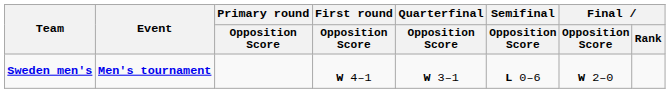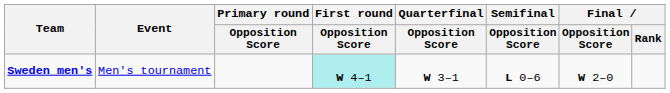(155, 71) bold -> (155, 71) normal
(354, 78) no background -> (354, 78) paleturquoise background
